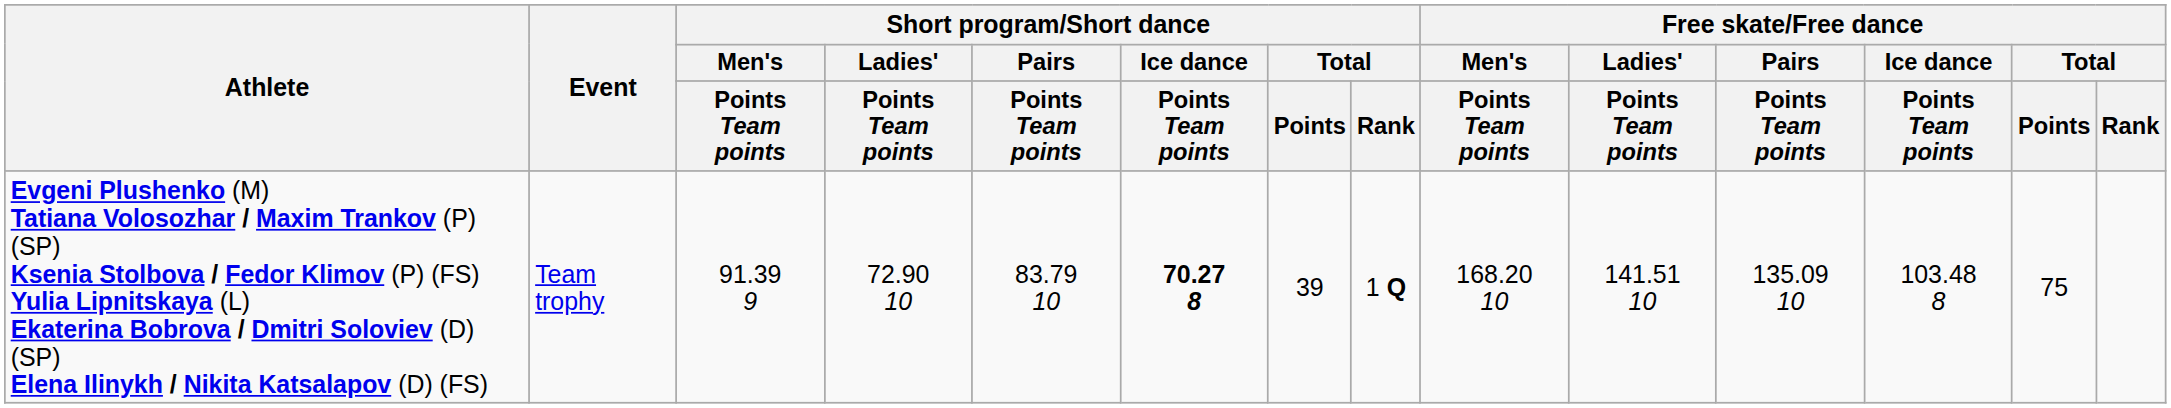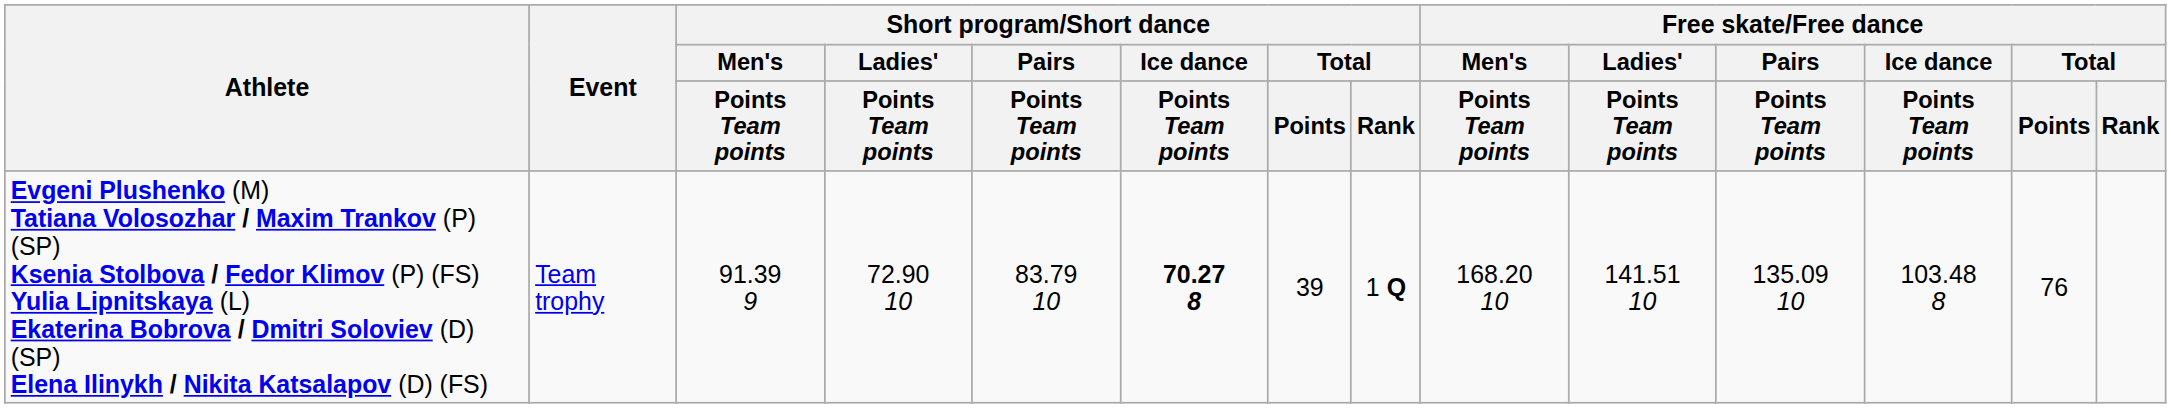(2054, 287) 75 -> (2054, 287) 76
